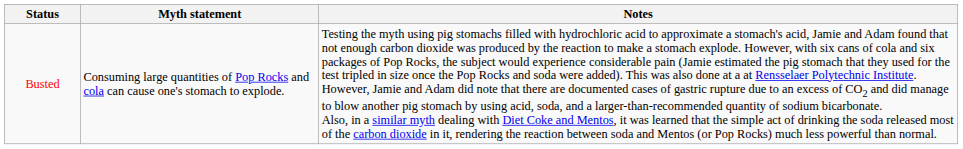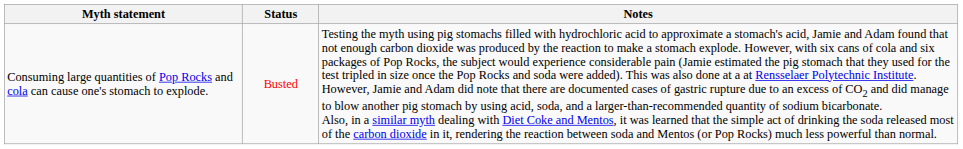columns swapped: (200, 14) <-> (42, 14)
